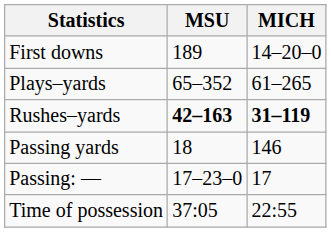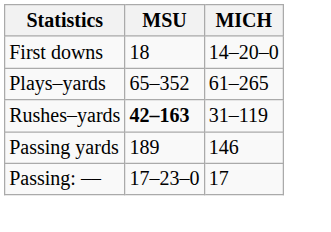(187, 52) 189 -> (140, 52) 18
(281, 115) bold -> (238, 115) normal
(182, 147) 18 -> (145, 147) 189
- row: (86, 210)
